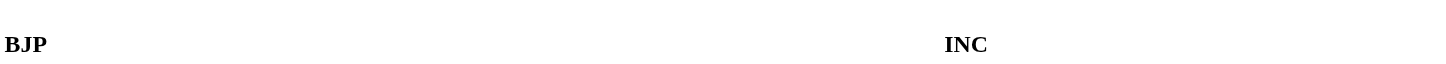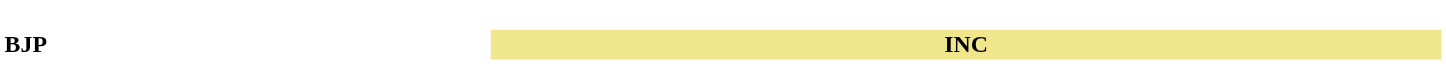(966, 44) no background -> (966, 44) khaki background
